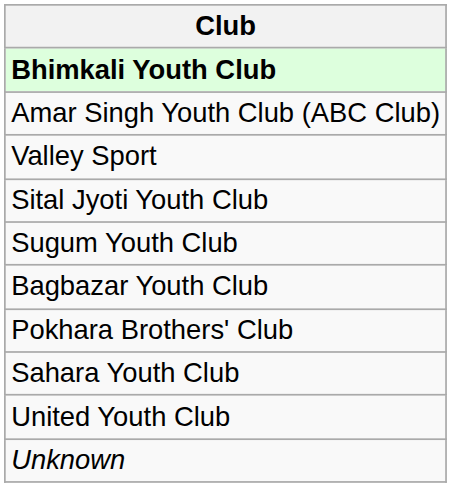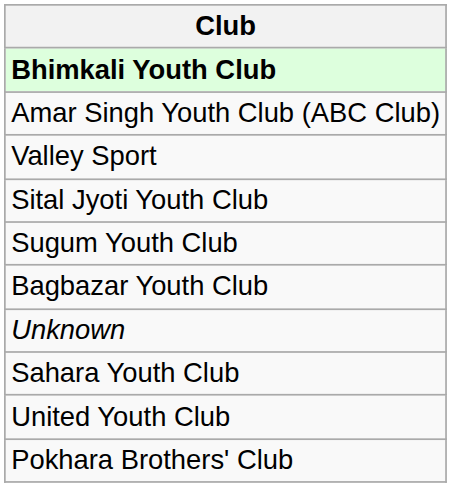(152, 329) Pokhara Brothers' Club -> (68, 329) Unknown
(68, 460) Unknown -> (152, 460) Pokhara Brothers' Club
